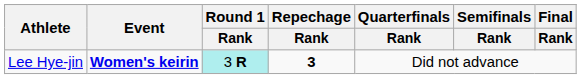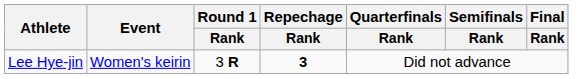(144, 62) bold -> (140, 62) normal
(235, 62) paleturquoise background -> (227, 62) no background
